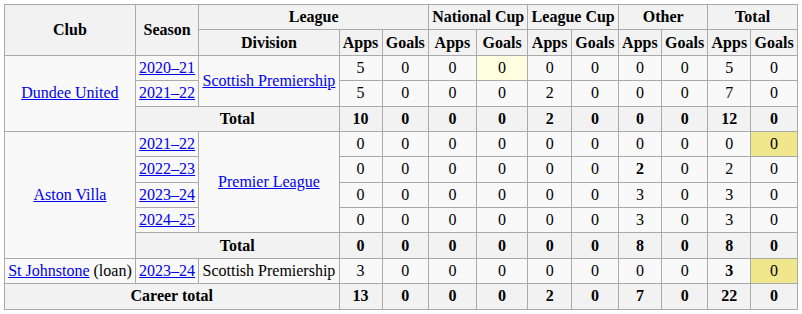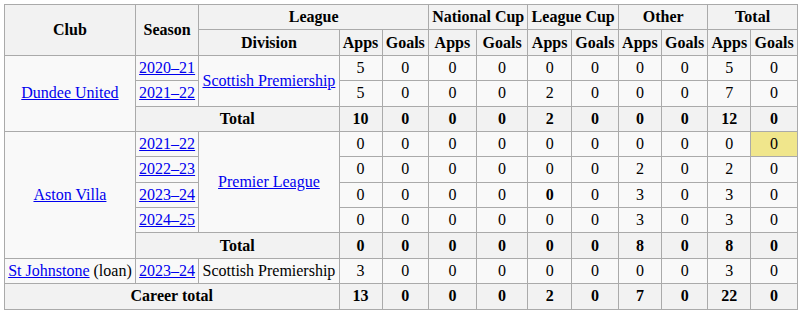(502, 67) lightyellow background -> (502, 67) no background
(640, 169) bold -> (640, 169) normal
(550, 194) normal -> (550, 194) bold
(729, 270) bold -> (729, 270) normal
(774, 270) khaki background -> (774, 270) no background
